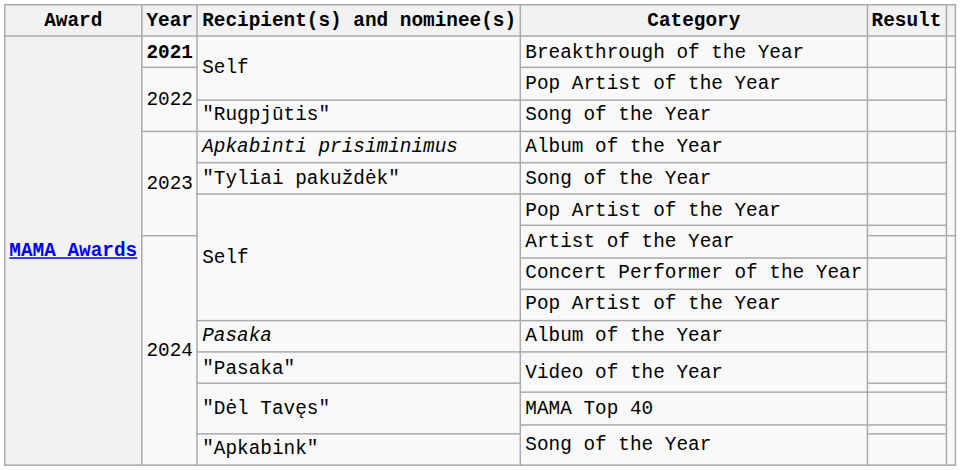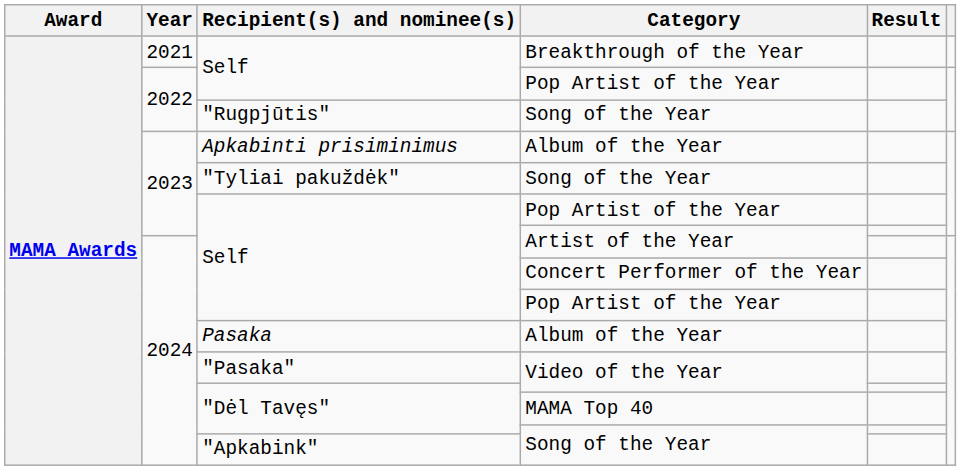(170, 52) bold -> (170, 52) normal
